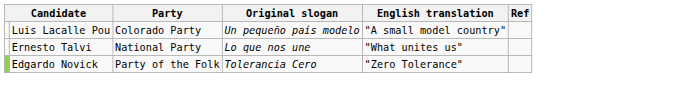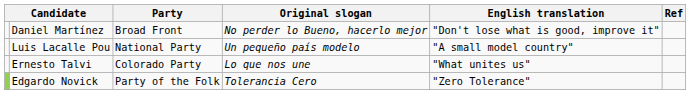+ row: (58, 30)
(158, 30) Colorado Party -> (158, 47) National Party
(158, 47) National Party -> (158, 64) Colorado Party
